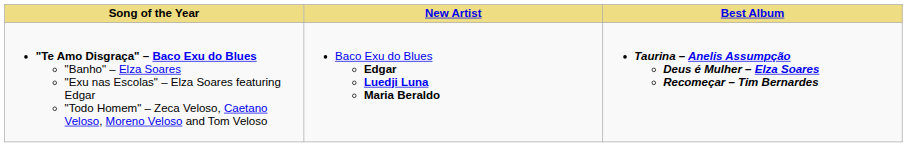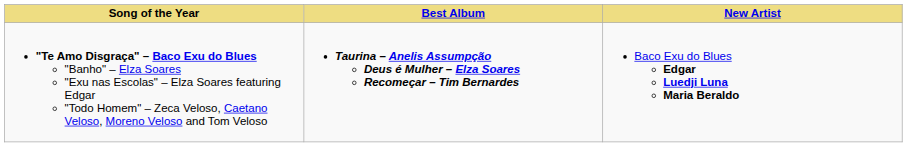columns swapped: (753, 13) <-> (453, 13)
